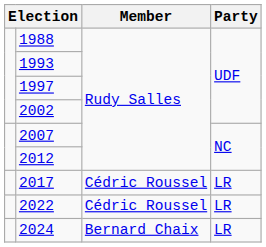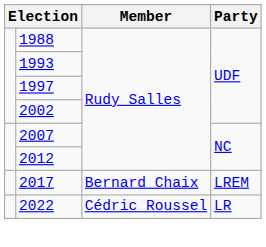(146, 183) Cédric Roussel -> (142, 183) Bernard Chaix
(223, 183) LR -> (232, 183) LREM
- row: (36, 230)
